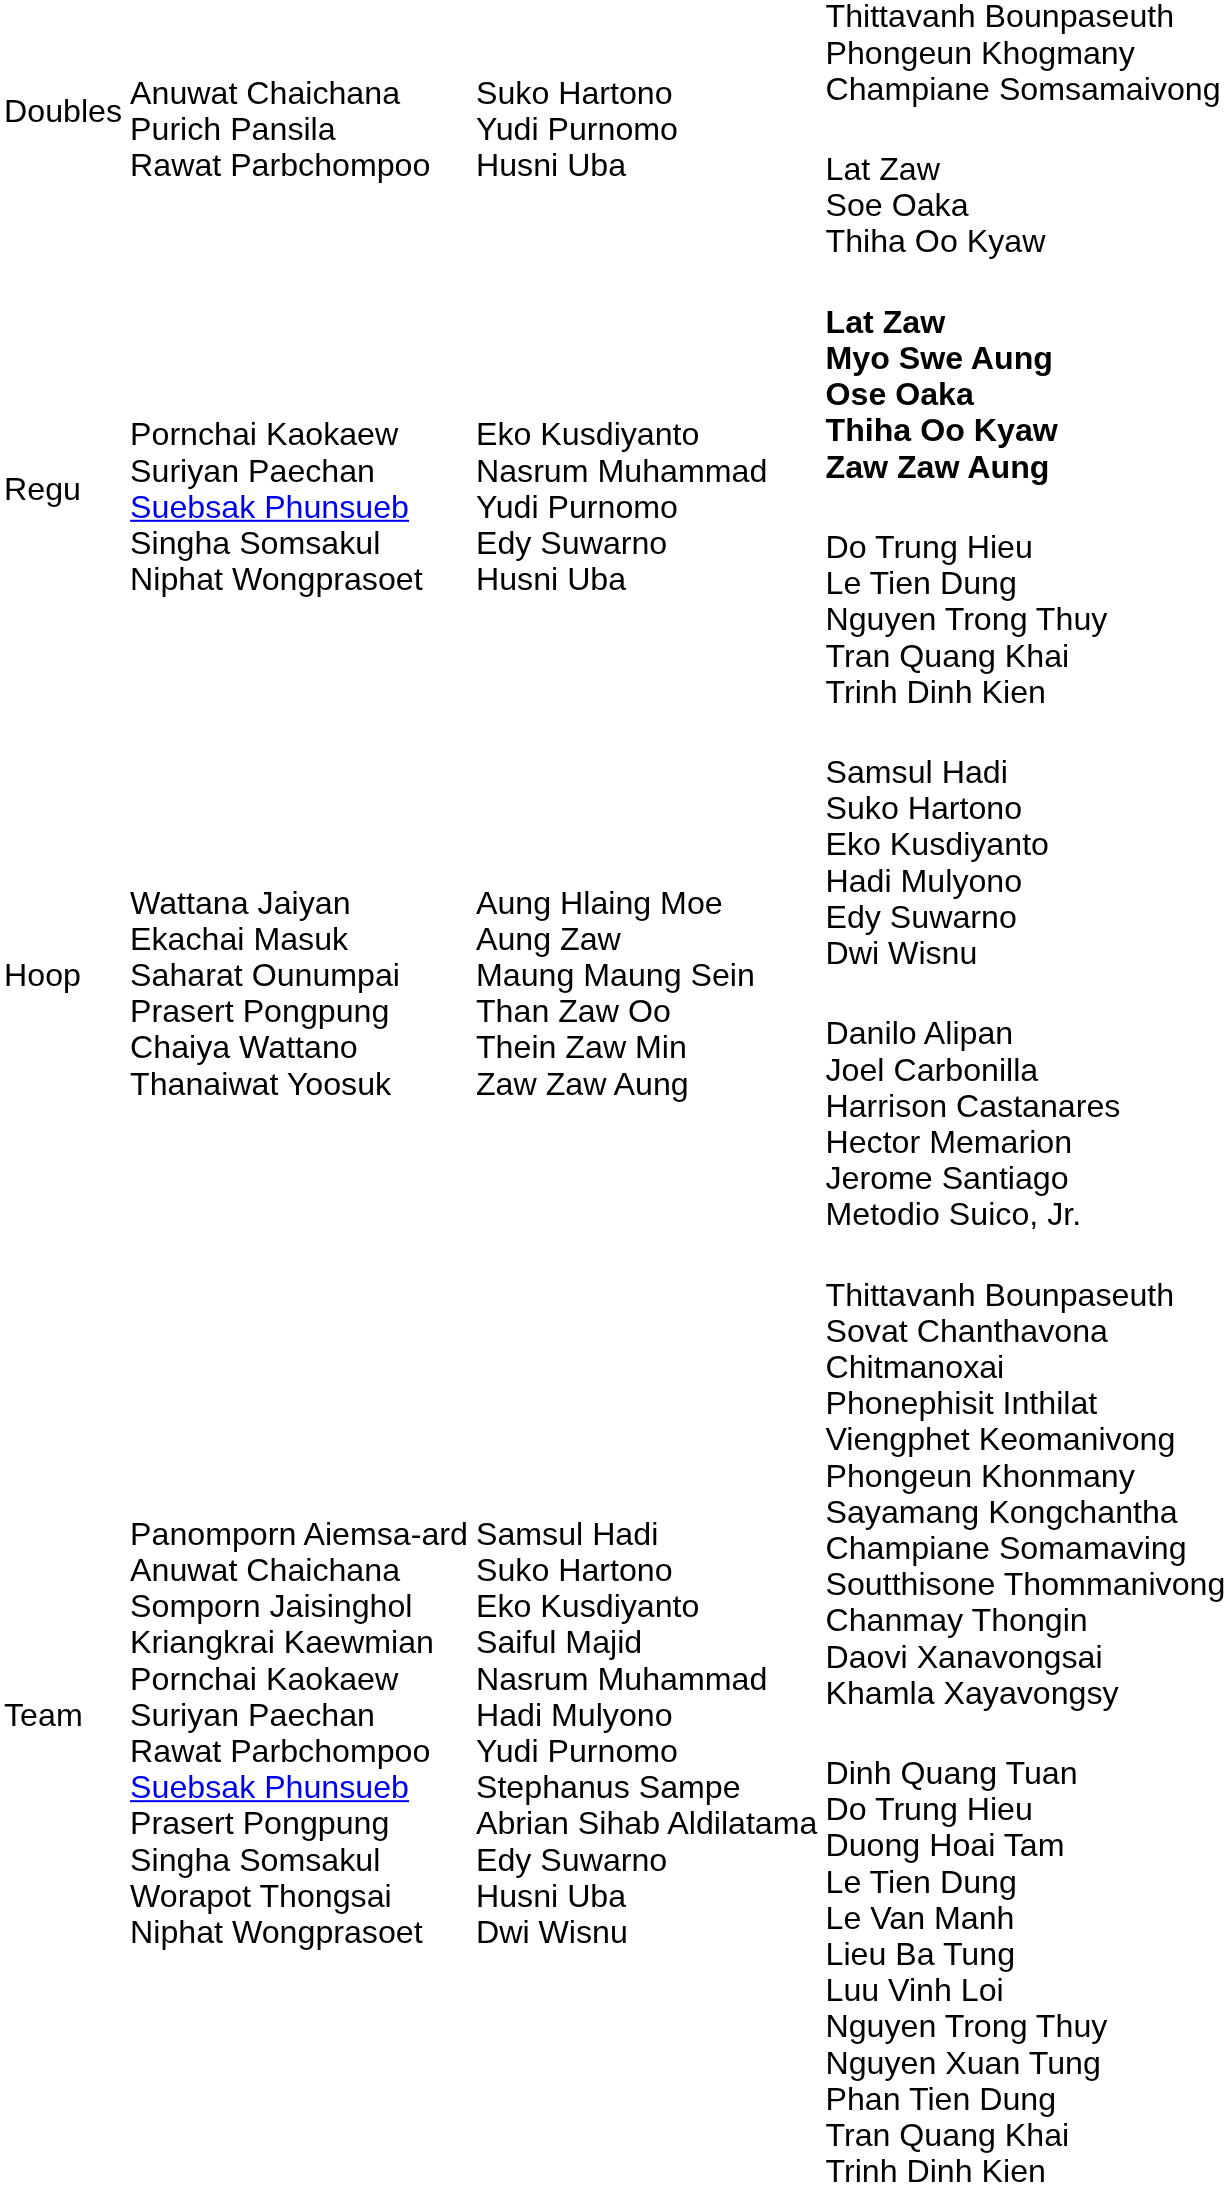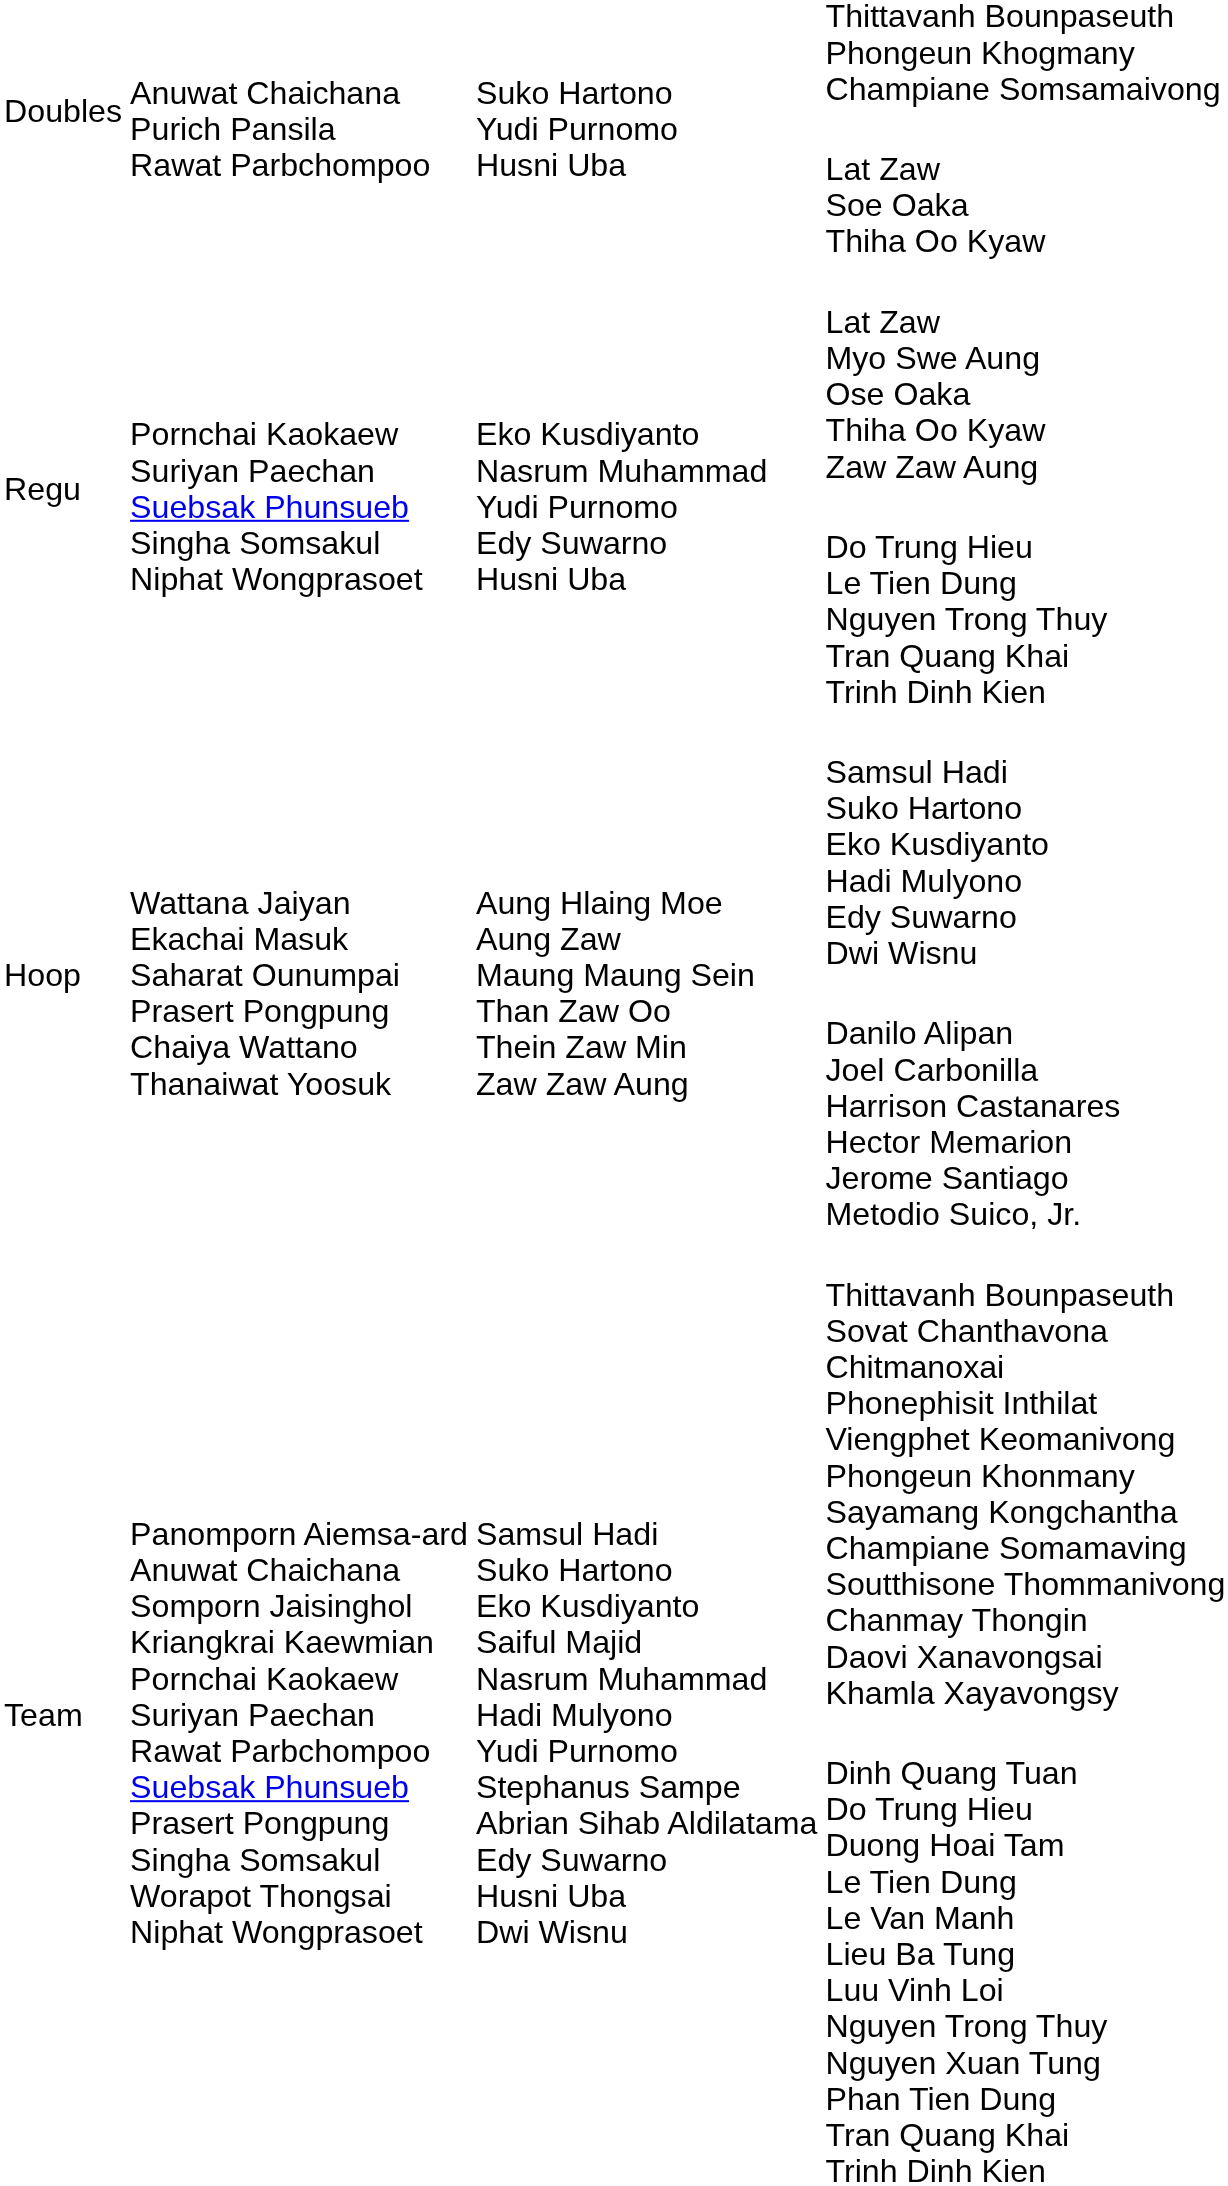(942, 394) bold -> (935, 394) normal
